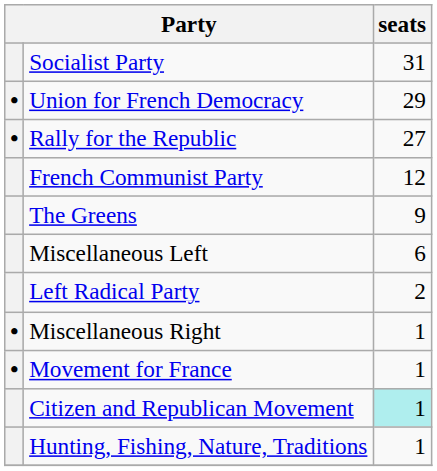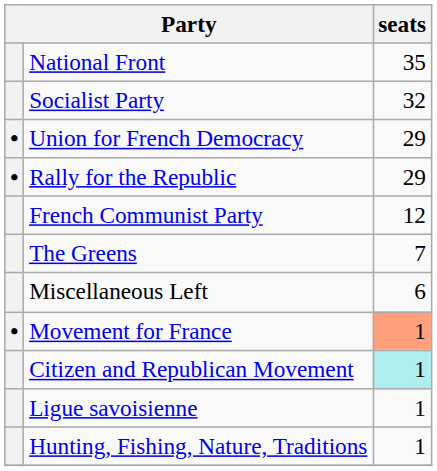+ row: (97, 62)
(414, 62) 31 -> (414, 100) 32
(414, 138) 27 -> (414, 177) 29
(420, 215) 9 -> (420, 253) 7
- row: (114, 292)
- row: (125, 330)
(420, 368) no background -> (420, 330) lightsalmon background
+ row: (113, 407)
